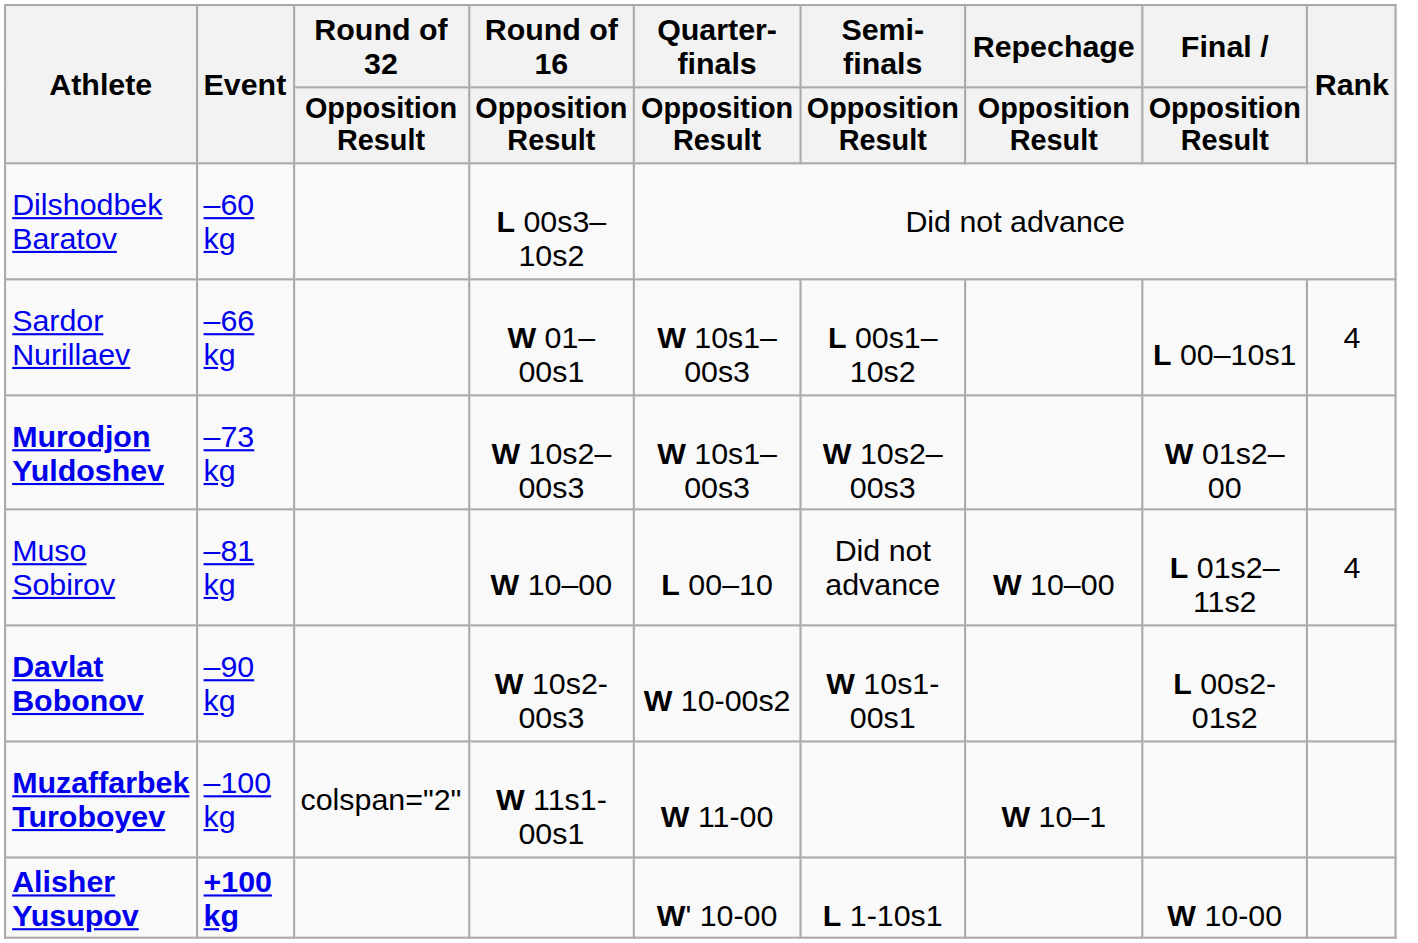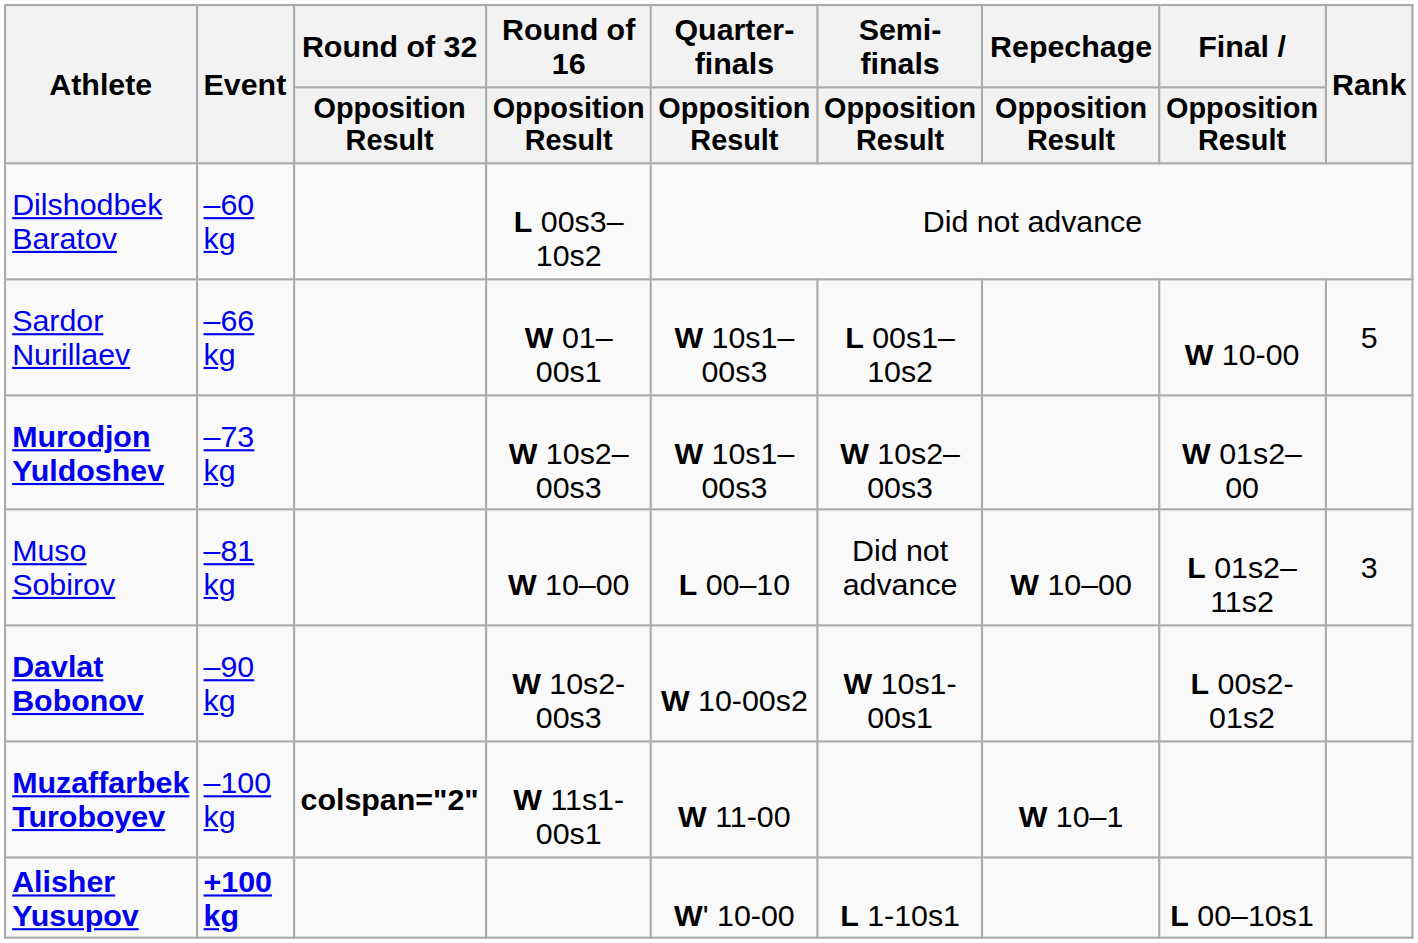(1225, 354) L 00–10s1 -> (1242, 354) W 10-00
(1352, 337) 4 -> (1369, 337) 5
(1352, 568) 4 -> (1369, 568) 3
(381, 800) normal -> (390, 800) bold
(1225, 915) W 10-00 -> (1242, 915) L 00–10s1
